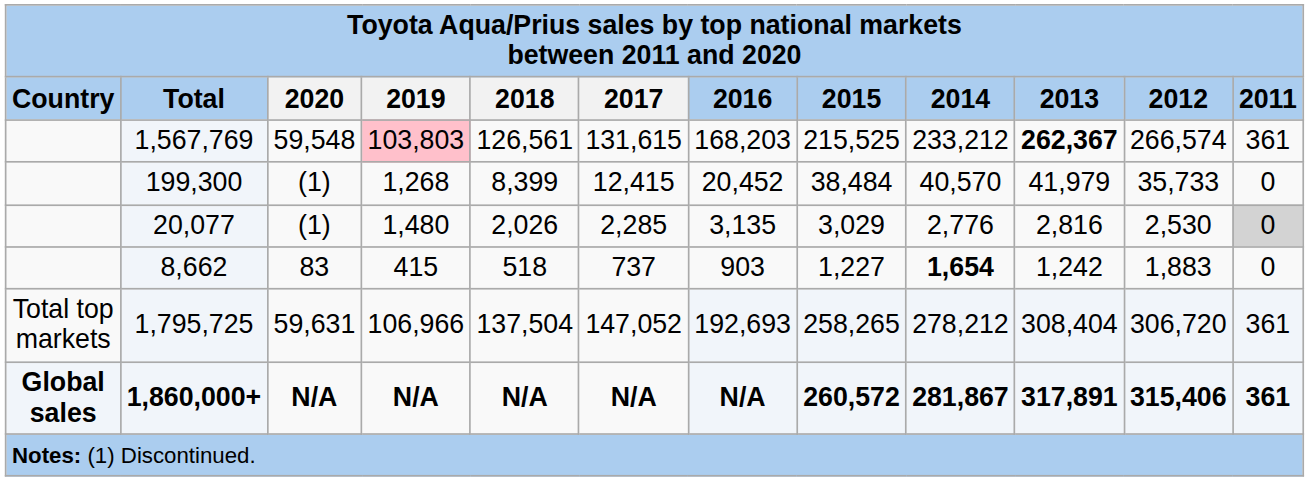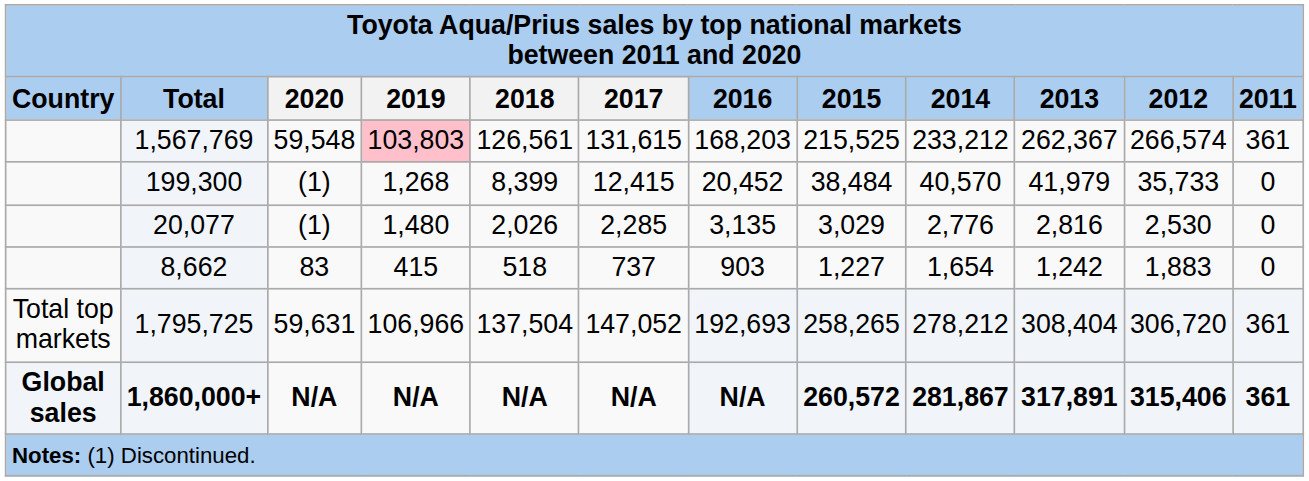(1069, 140) bold -> (1069, 140) normal
(1268, 225) lightgrey background -> (1268, 225) no background
(960, 267) bold -> (960, 267) normal
